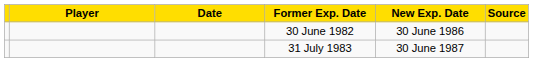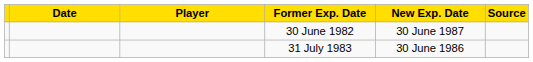columns swapped: (82, 13) <-> (210, 13)
(430, 31) 30 June 1986 -> (430, 31) 30 June 1987
(430, 48) 30 June 1987 -> (430, 48) 30 June 1986
